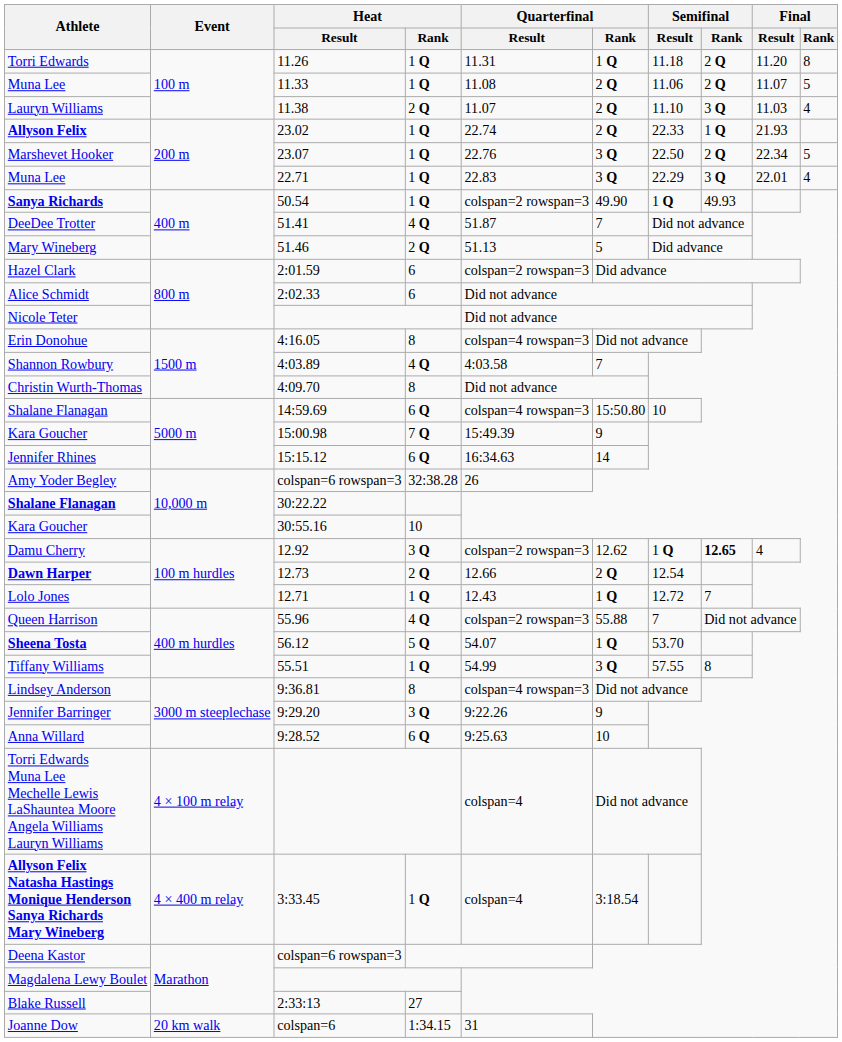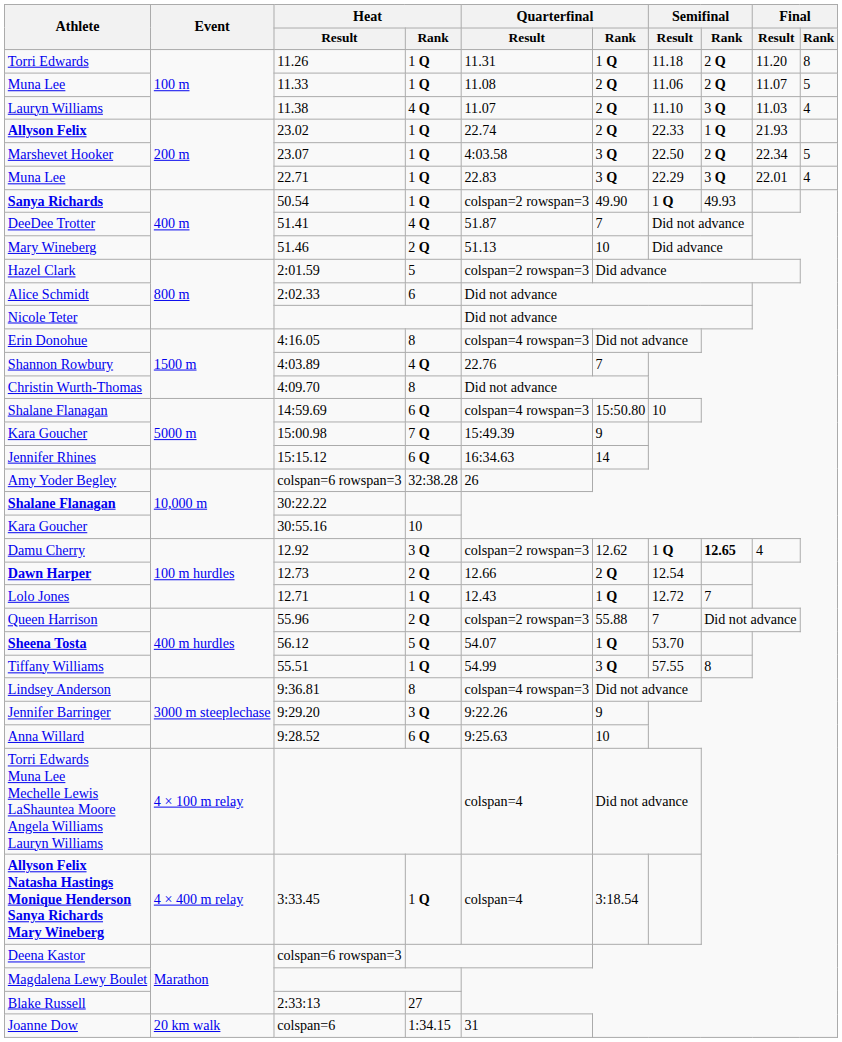(419, 108) 2 Q -> (419, 108) 4 Q
(480, 154) 22.76 -> (486, 154) 4:03.58
(599, 248) 5 -> (603, 248) 10
(412, 271) 6 -> (412, 271) 5
(486, 364) 4:03.58 -> (480, 364) 22.76
(419, 620) 4 Q -> (419, 620) 2 Q
